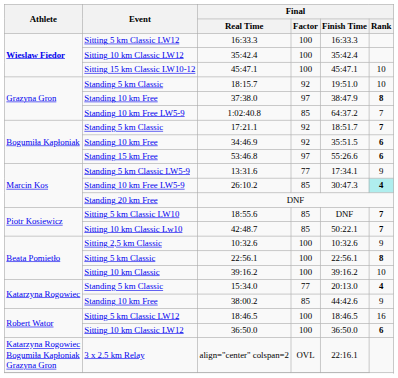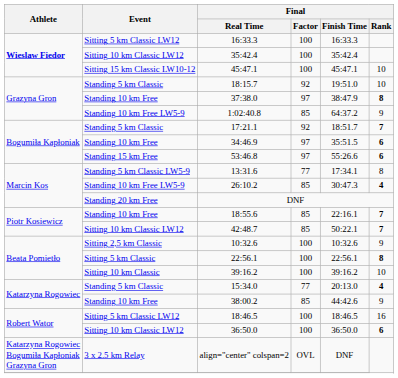(381, 113) 7 -> (381, 113) 9
(305, 142) 92 -> (305, 142) 97
(381, 171) 9 -> (381, 171) 8
(381, 185) paleturquoise background -> (381, 185) no background
(132, 214) Sitting 5 km Classic LW10 -> (121, 214) Standing 10 km Free
(344, 214) DNF -> (344, 214) 22:16.1
(133, 229) Sitting 10 km Classic Lw10 -> (134, 229) Sitting 10 km Classic LW12
(344, 355) 22:16.1 -> (344, 355) DNF
